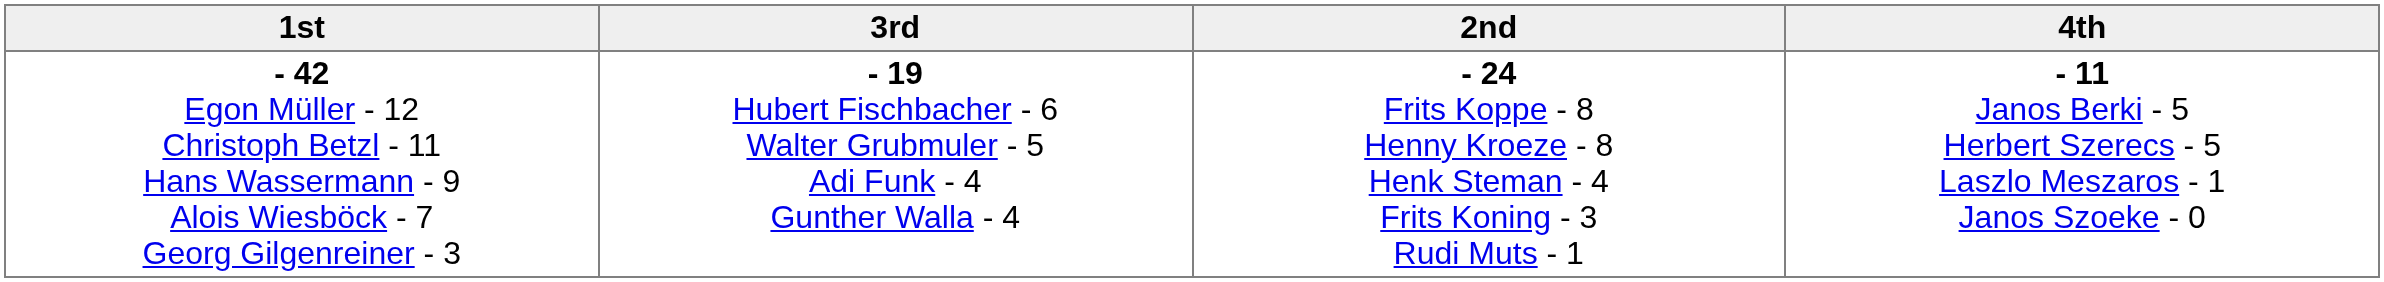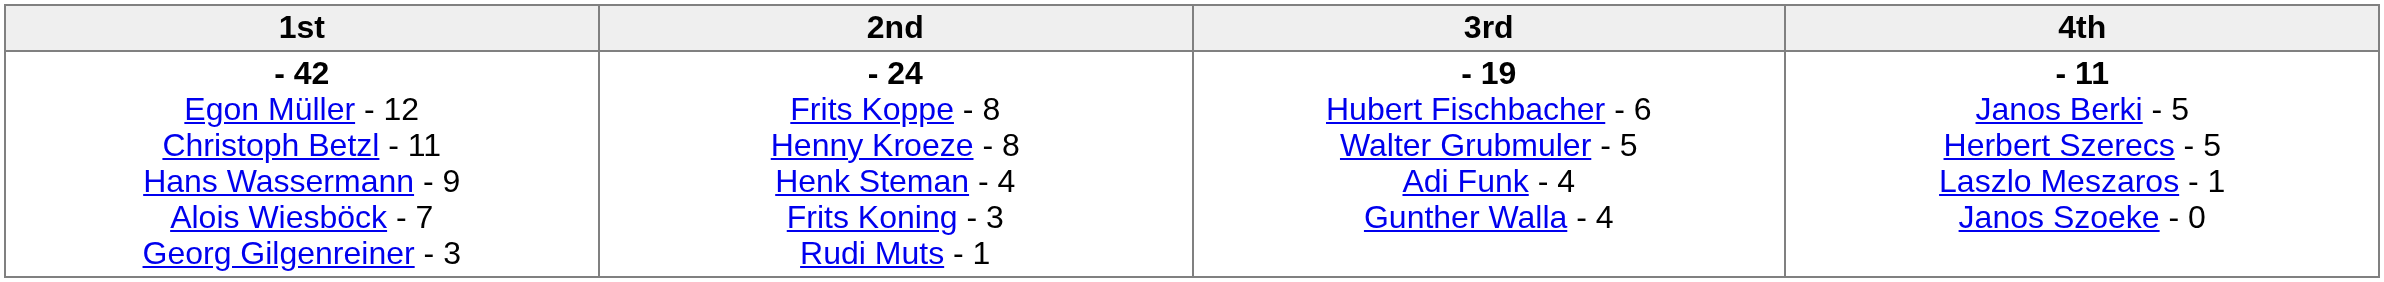columns swapped: (1489, 27) <-> (895, 27)
